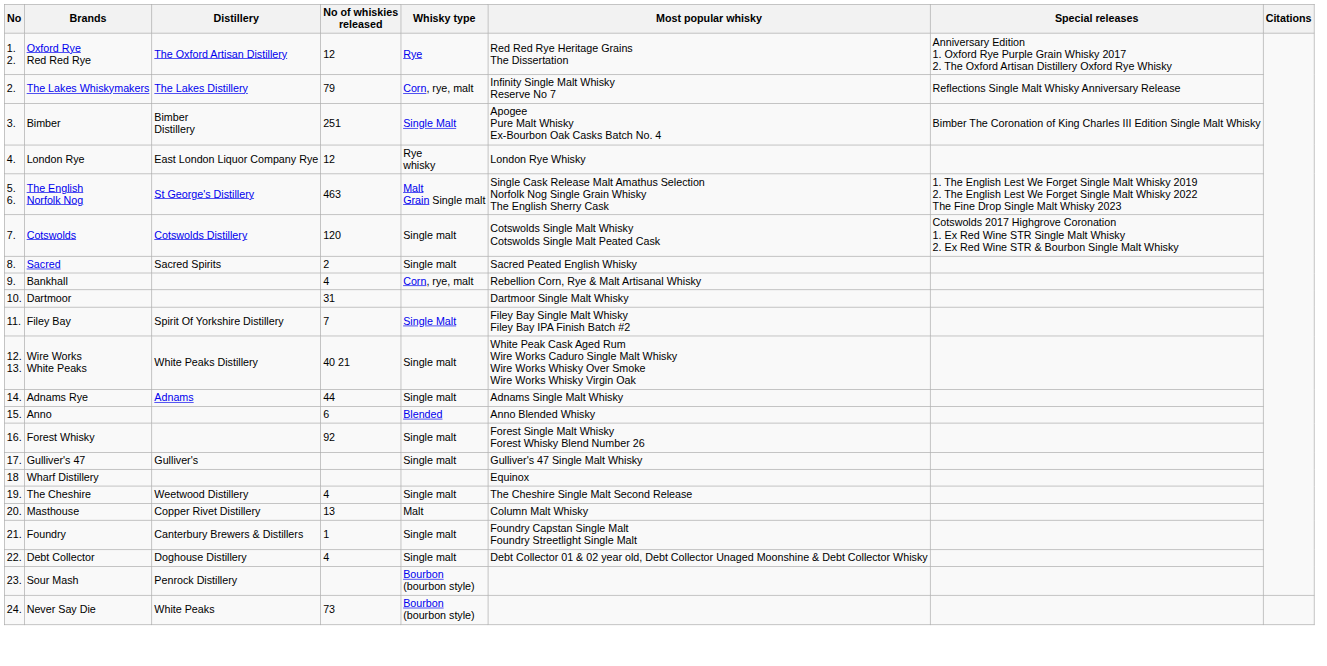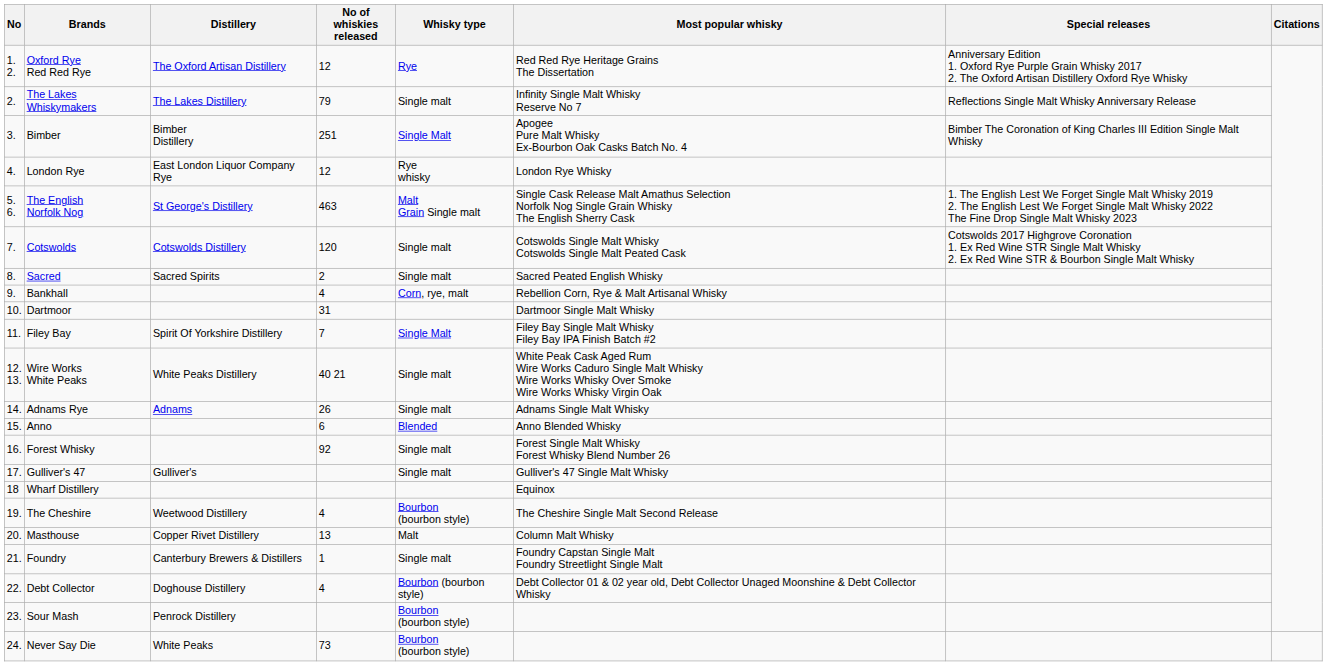(438, 89) Corn, rye, malt -> (424, 101) Single malt
(329, 397) 44 -> (325, 409) 26
(430, 494) Single malt -> (434, 513) Bourbon (bourbon style)
(430, 558) Single malt -> (441, 588) Bourbon (bourbon style)
